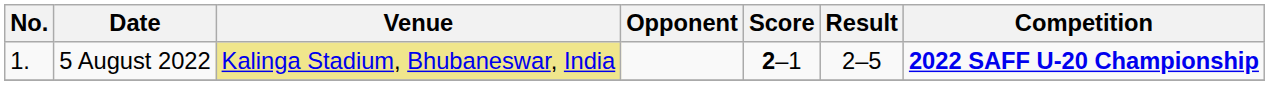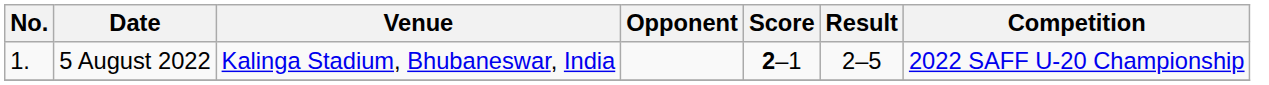(418, 60) khaki background -> (418, 60) no background
(1084, 60) bold -> (1077, 60) normal
